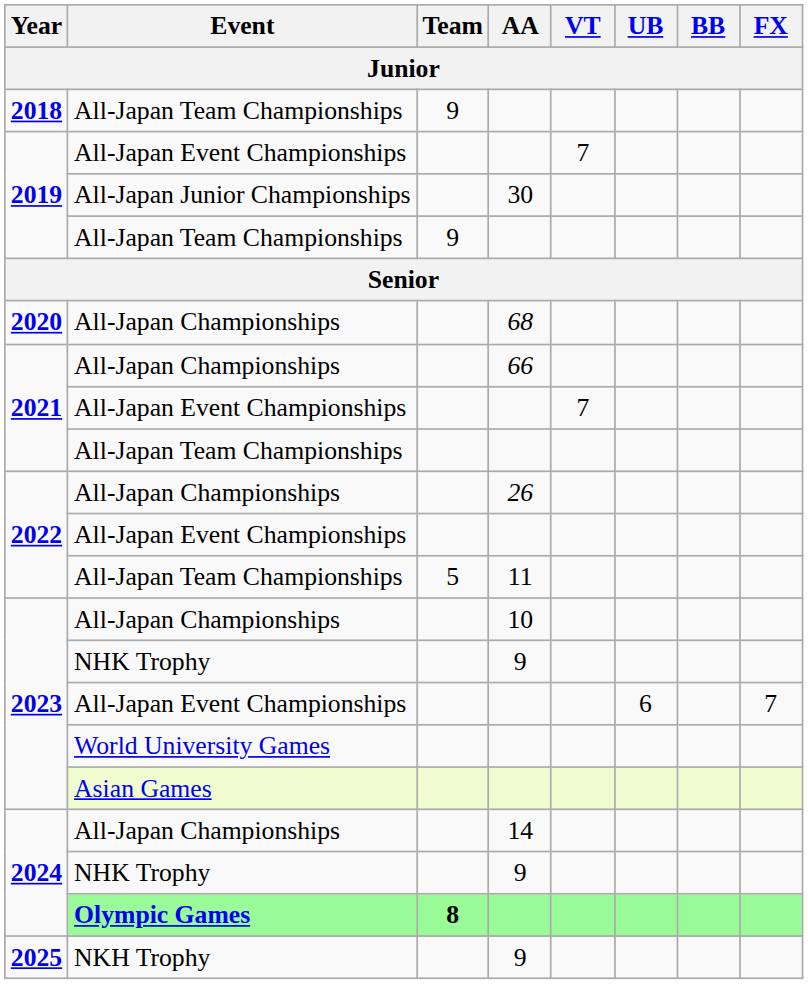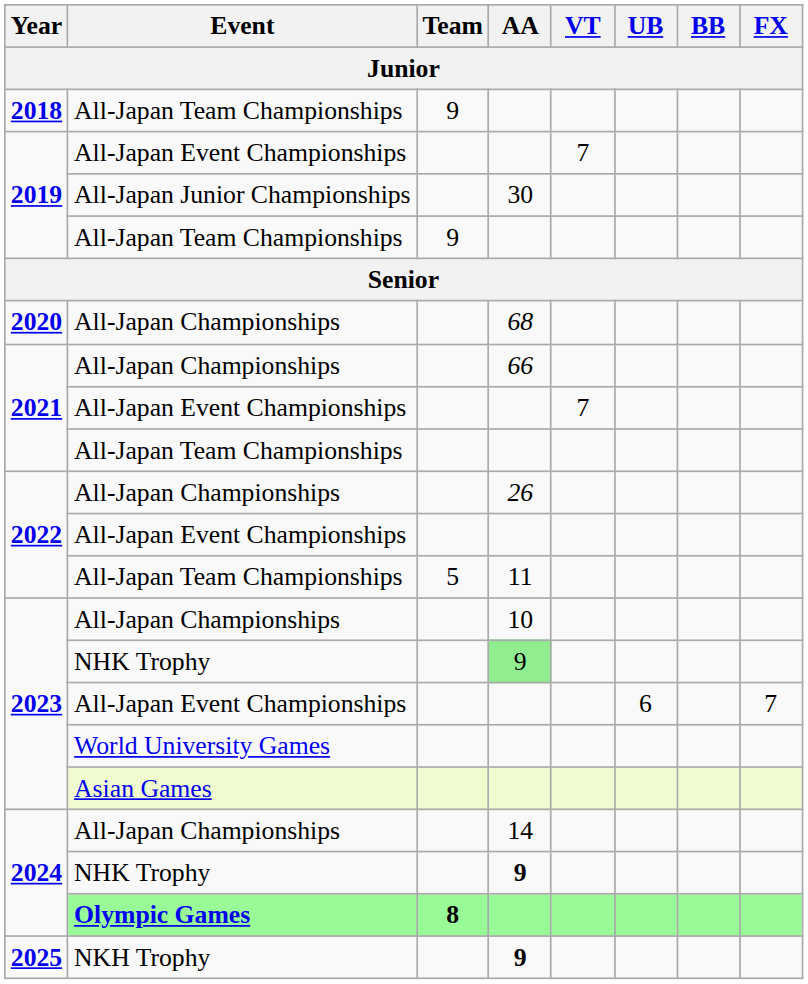(520, 661) no background -> (520, 661) lightgreen background
(520, 872) normal -> (520, 872) bold
(520, 957) normal -> (520, 957) bold
